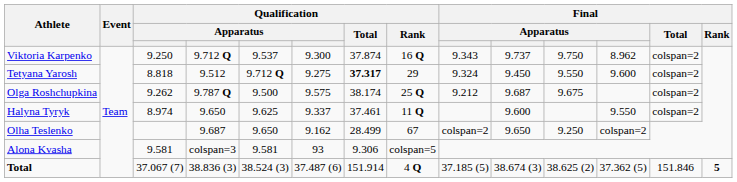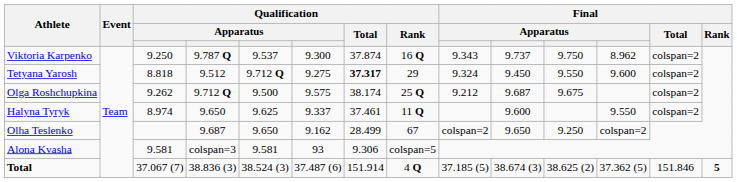(213, 55) 9.712 Q -> (213, 55) 9.787 Q
(213, 93) 9.787 Q -> (213, 93) 9.712 Q
